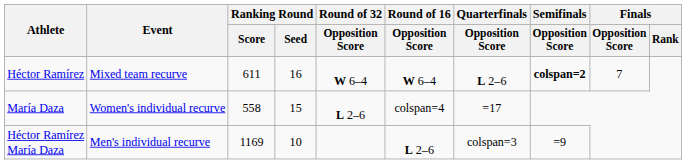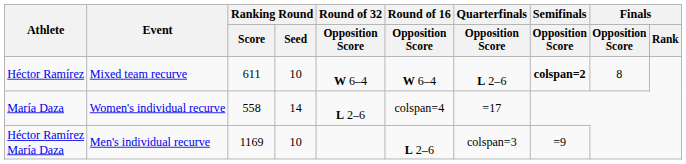(296, 74) 16 -> (296, 74) 10
(619, 74) 7 -> (619, 74) 8
(296, 108) 15 -> (296, 108) 14
